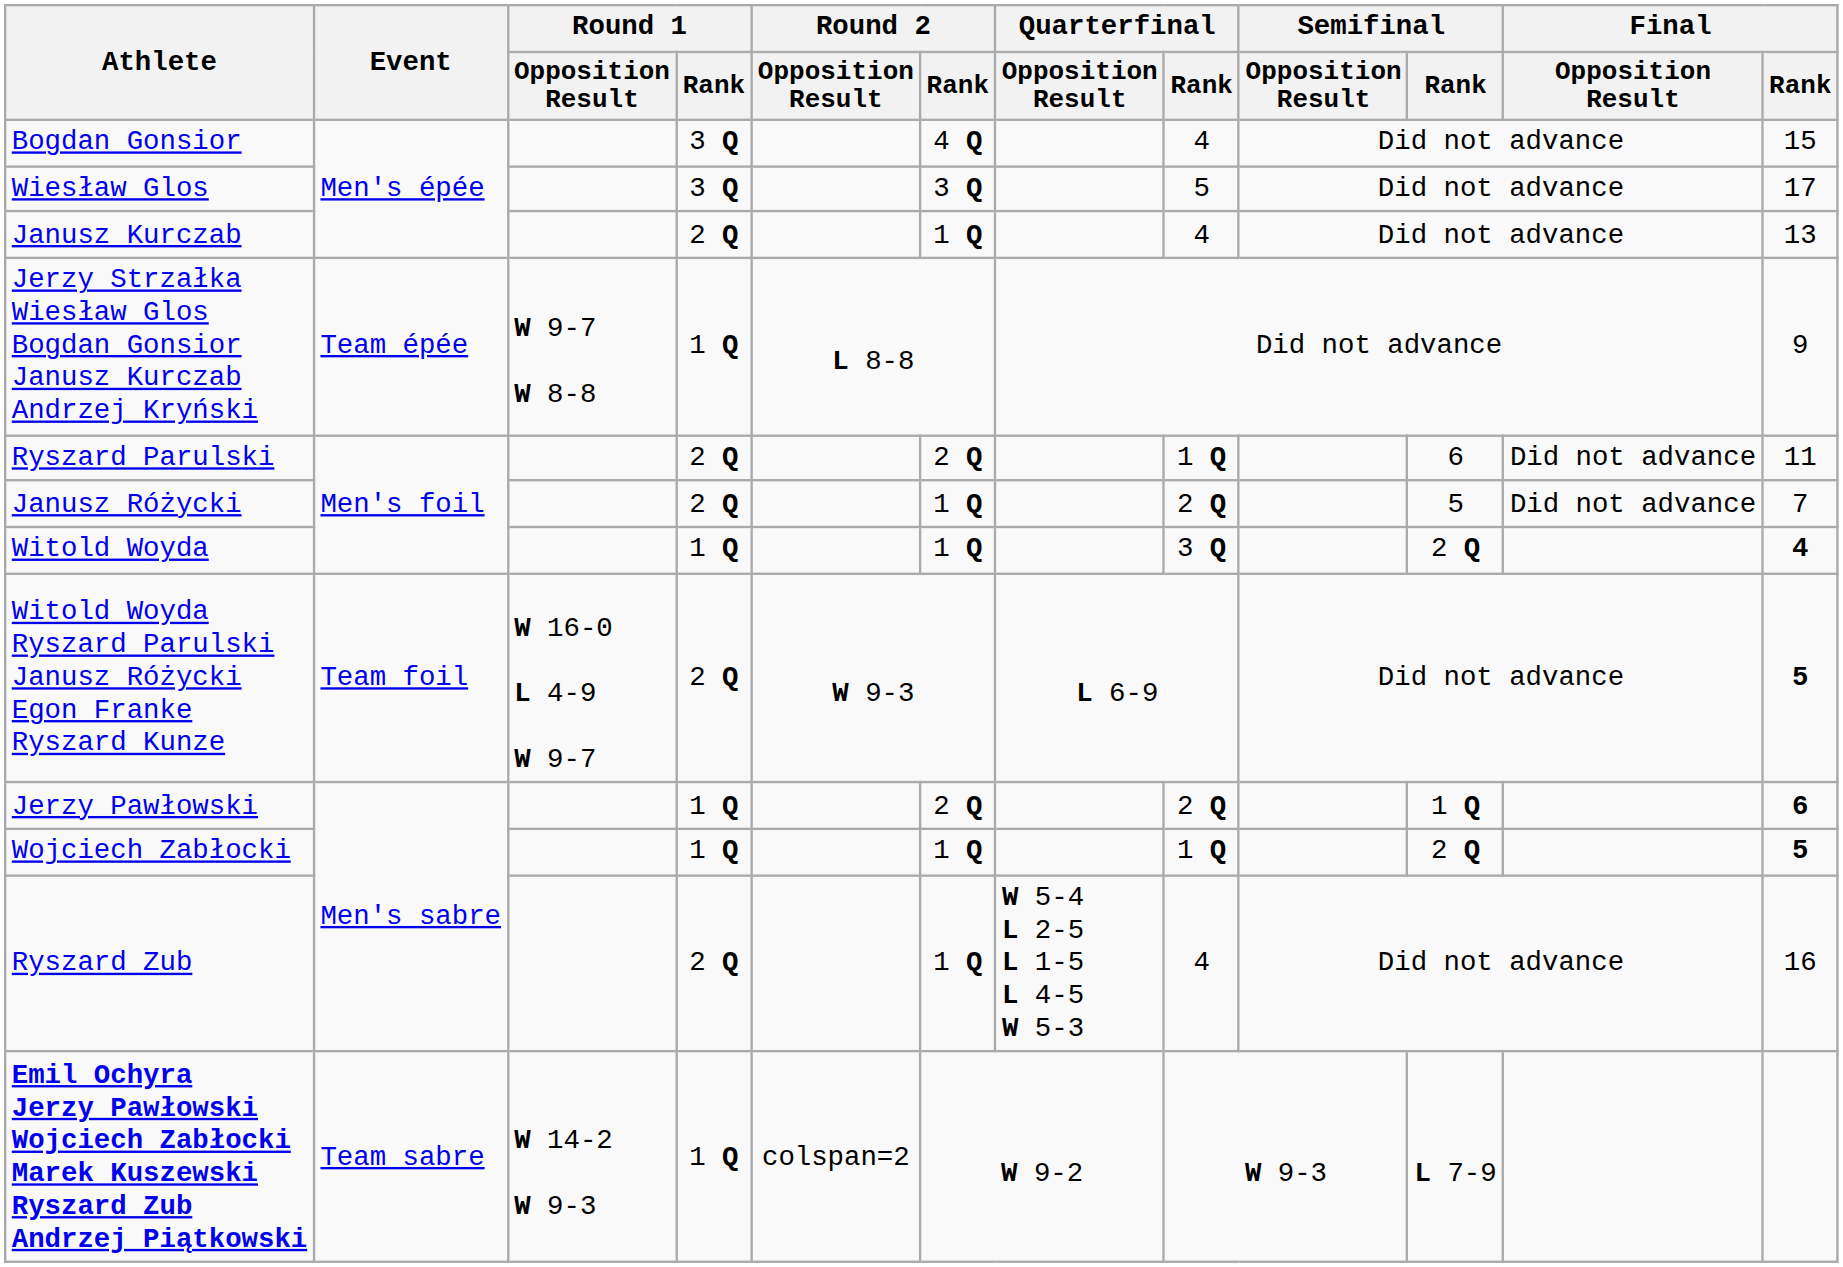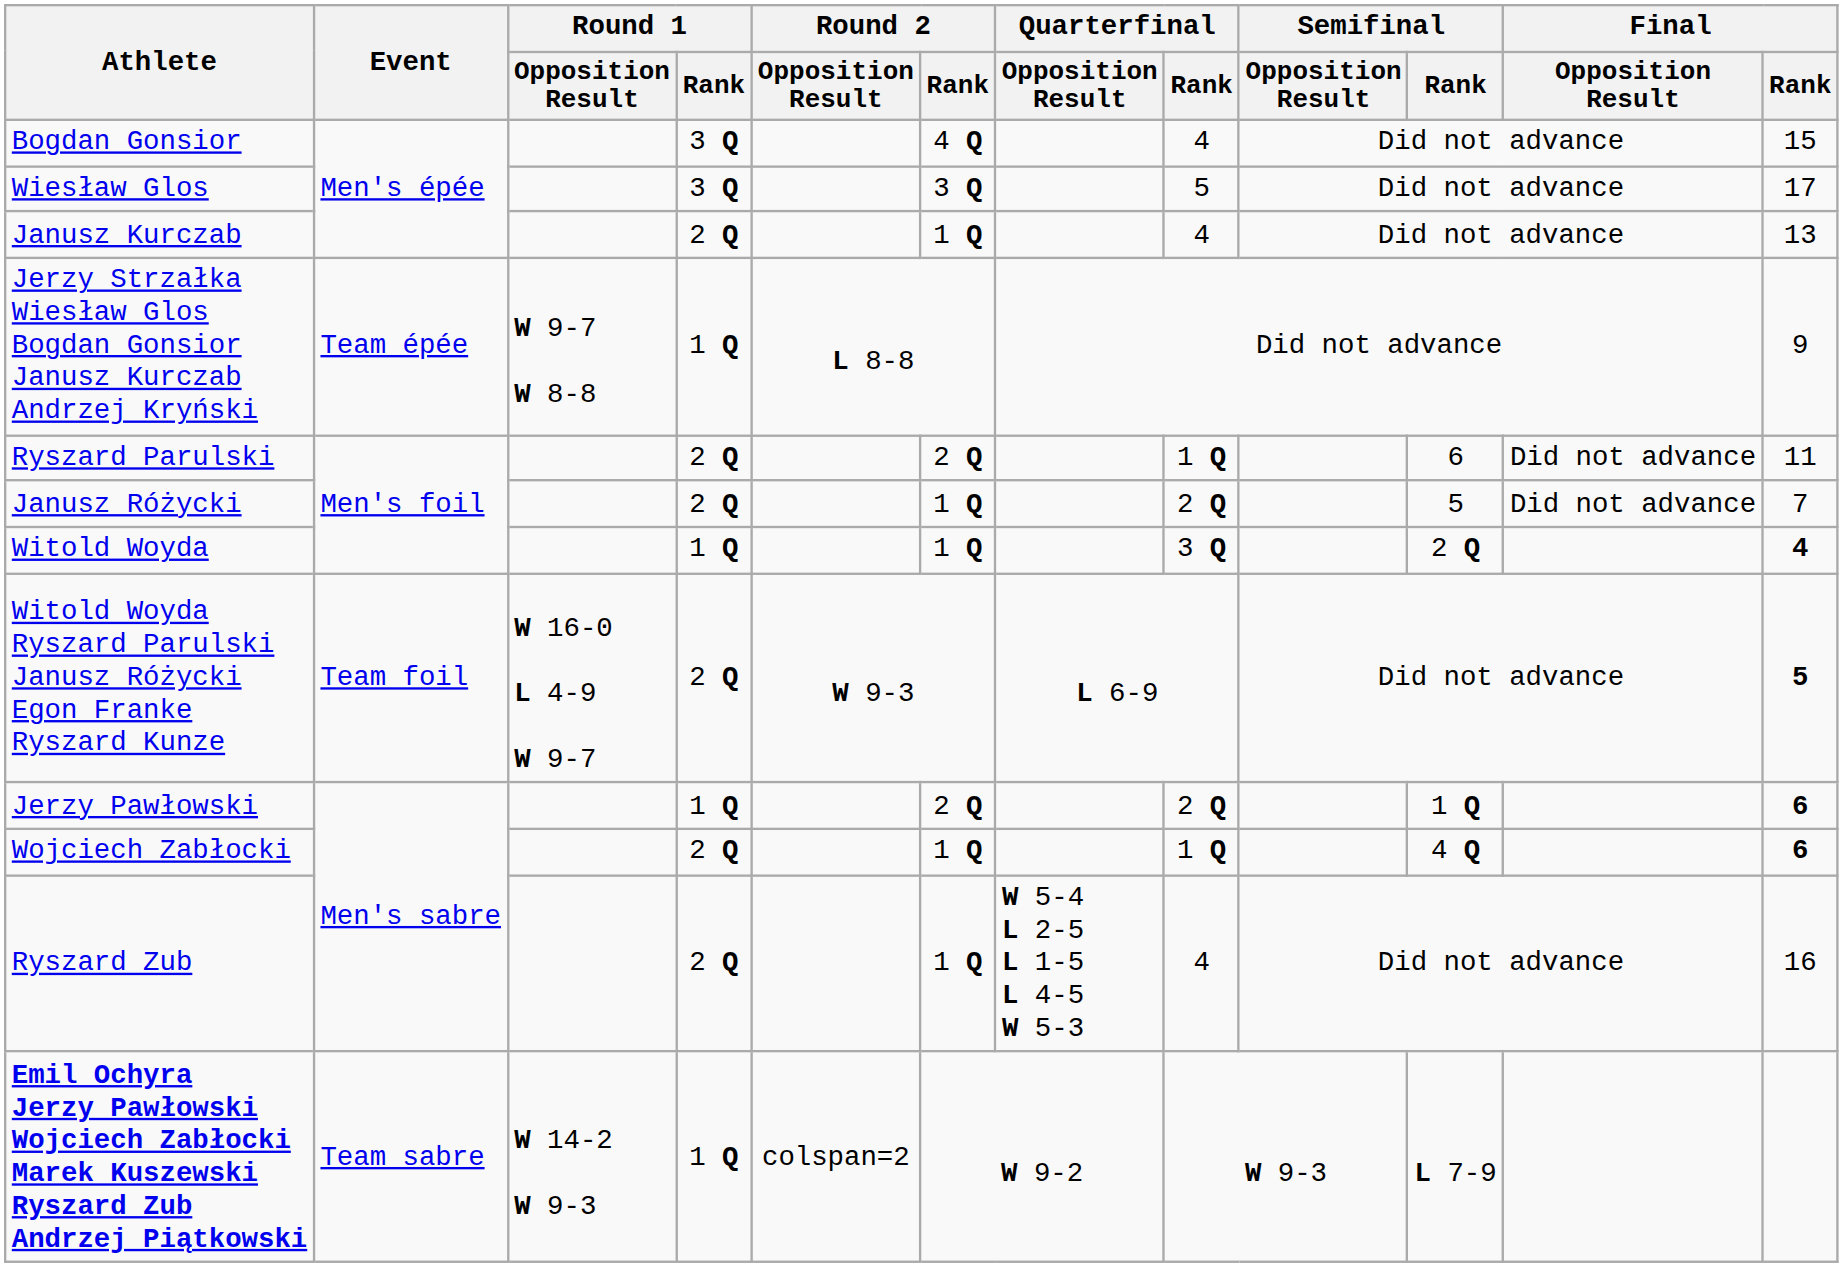(714, 852) 1 Q -> (714, 852) 2 Q
(1456, 852) 2 Q -> (1456, 852) 4 Q
(1800, 852) 5 -> (1800, 852) 6
